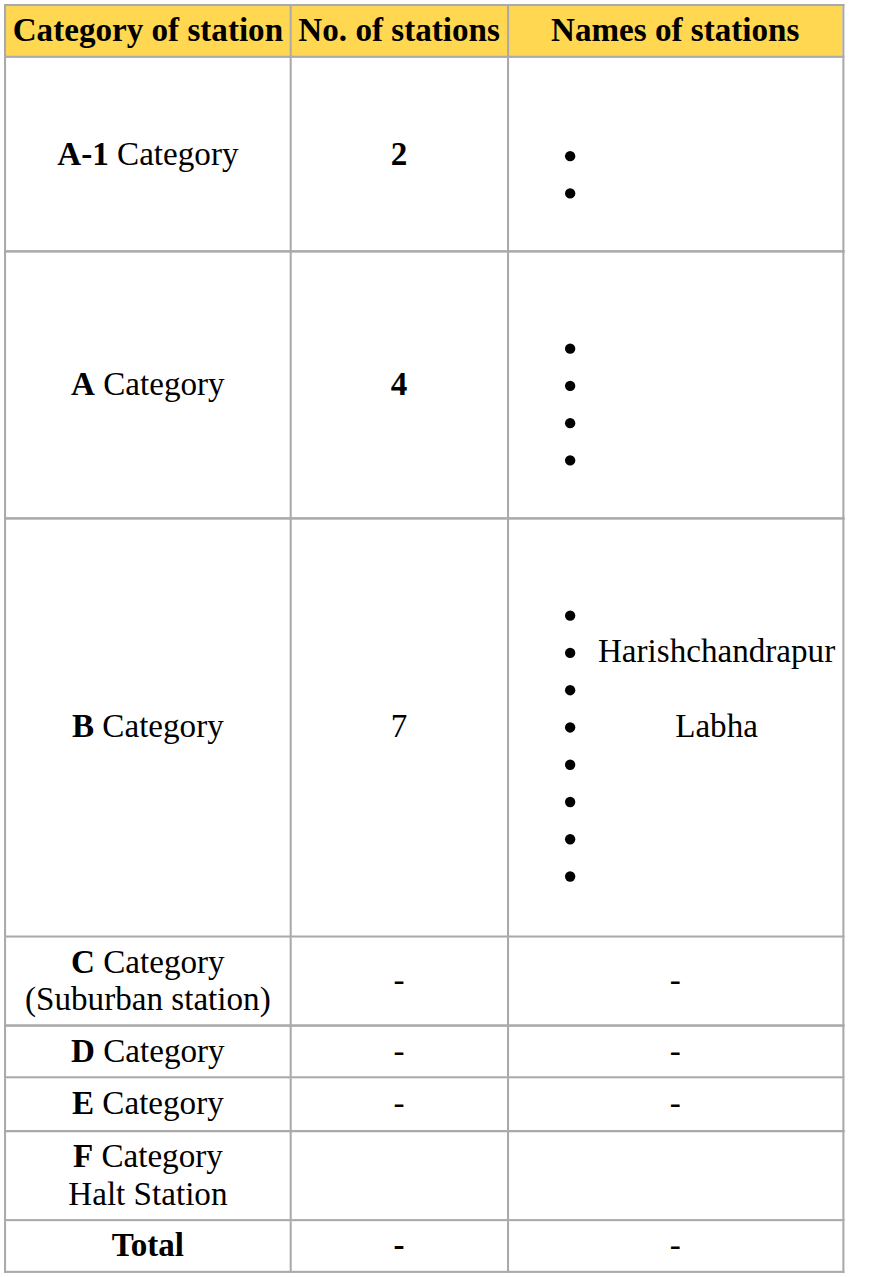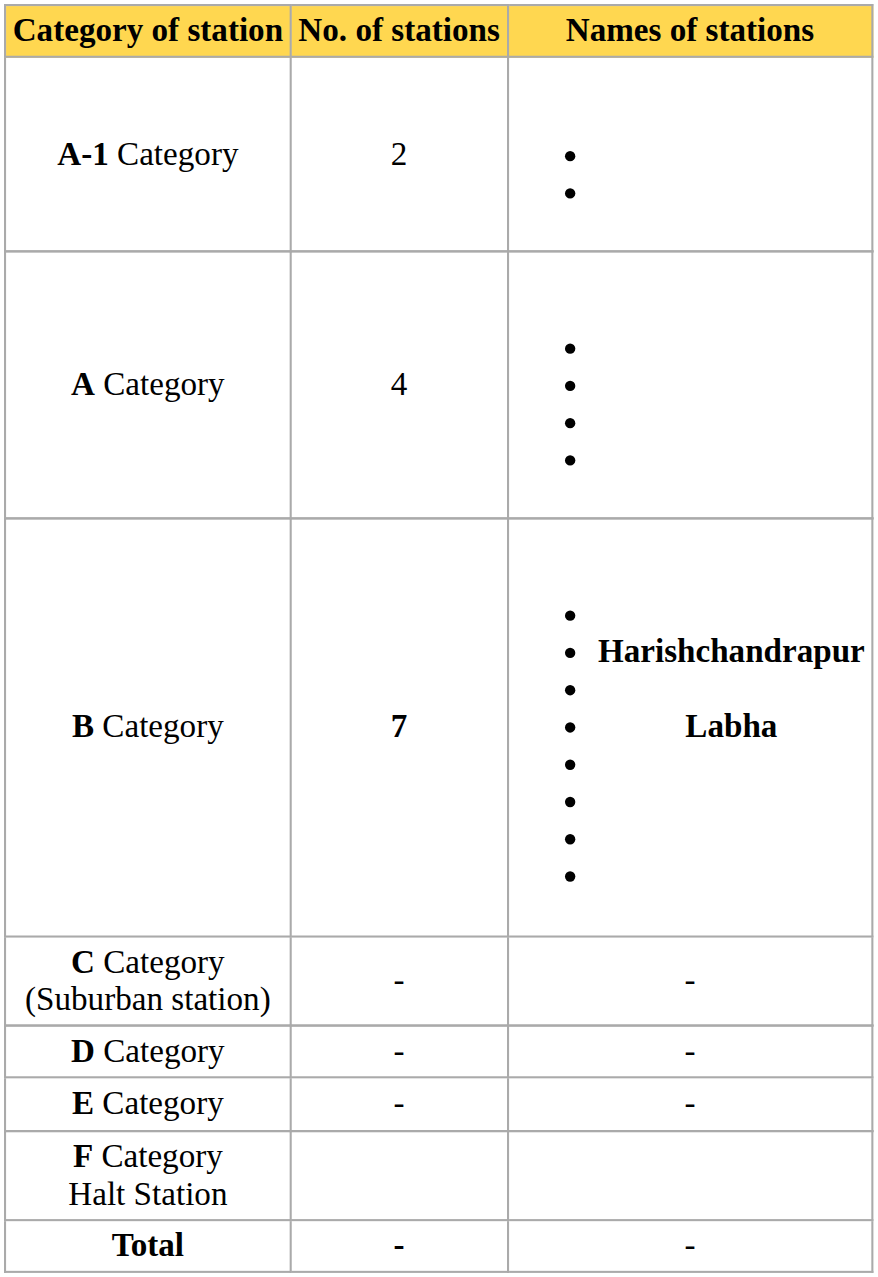(399, 153) bold -> (399, 153) normal
(399, 384) bold -> (399, 384) normal
(399, 726) normal -> (399, 726) bold
(675, 746) normal -> (690, 746) bold
